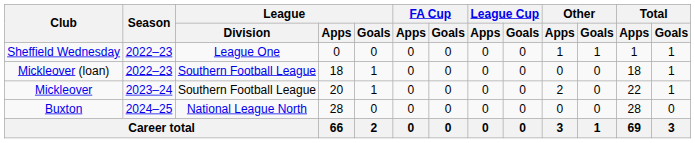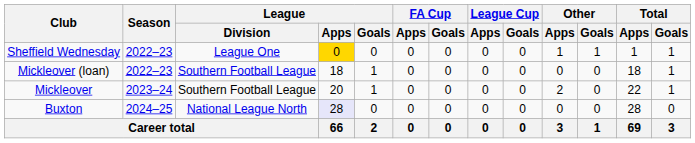(337, 52) no background -> (337, 52) gold background
(337, 109) no background -> (337, 109) lavender background
